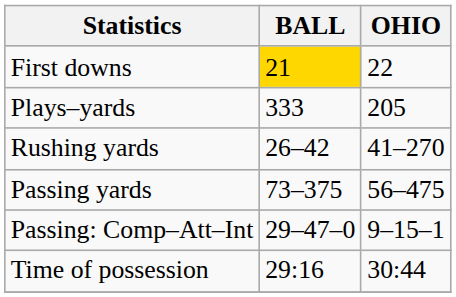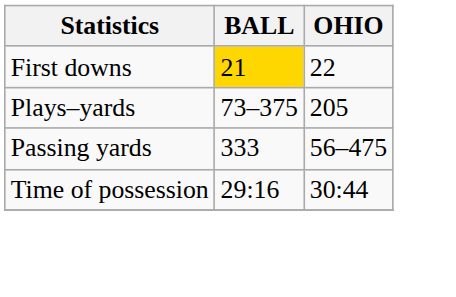(285, 107) 333 -> (259, 107) 73–375
- row: (85, 148)
(304, 189) 73–375 -> (240, 148) 333
- row: (132, 229)
